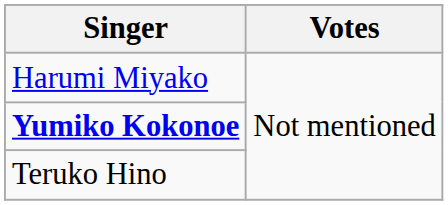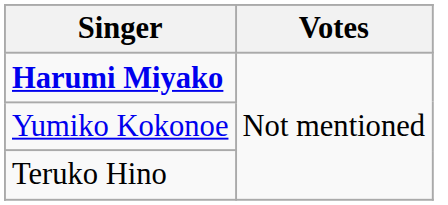(110, 77) normal -> (118, 77) bold
(126, 125) bold -> (120, 125) normal
